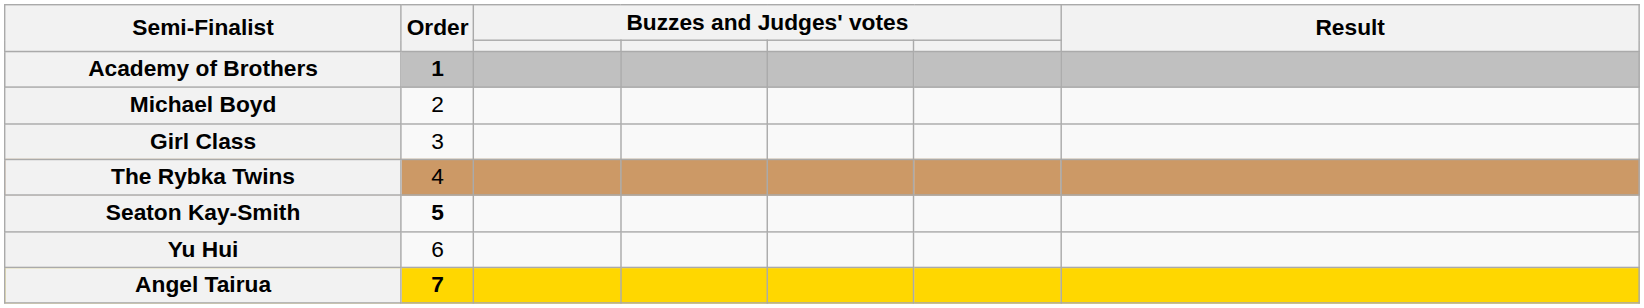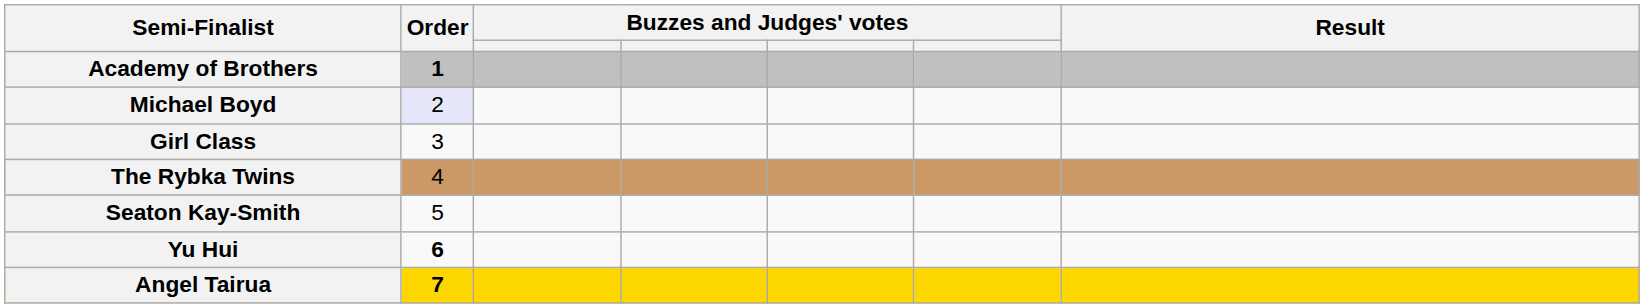(438, 105) no background -> (438, 105) lavender background
(438, 213) bold -> (438, 213) normal
(438, 249) normal -> (438, 249) bold
